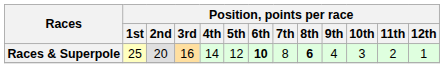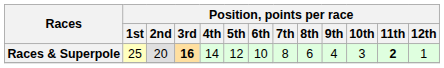(187, 53) normal -> (187, 53) bold
(261, 53) bold -> (261, 53) normal
(310, 53) bold -> (310, 53) normal
(393, 53) normal -> (393, 53) bold
